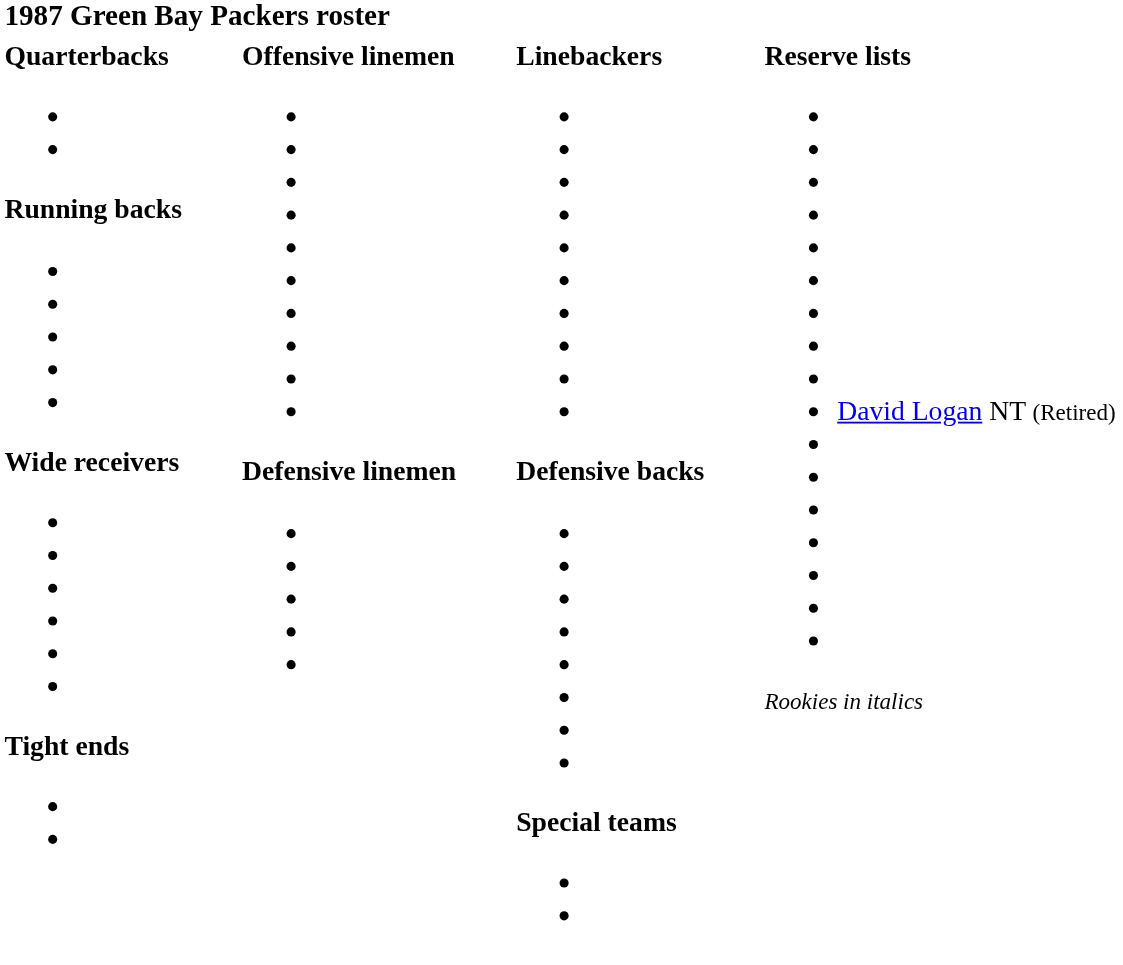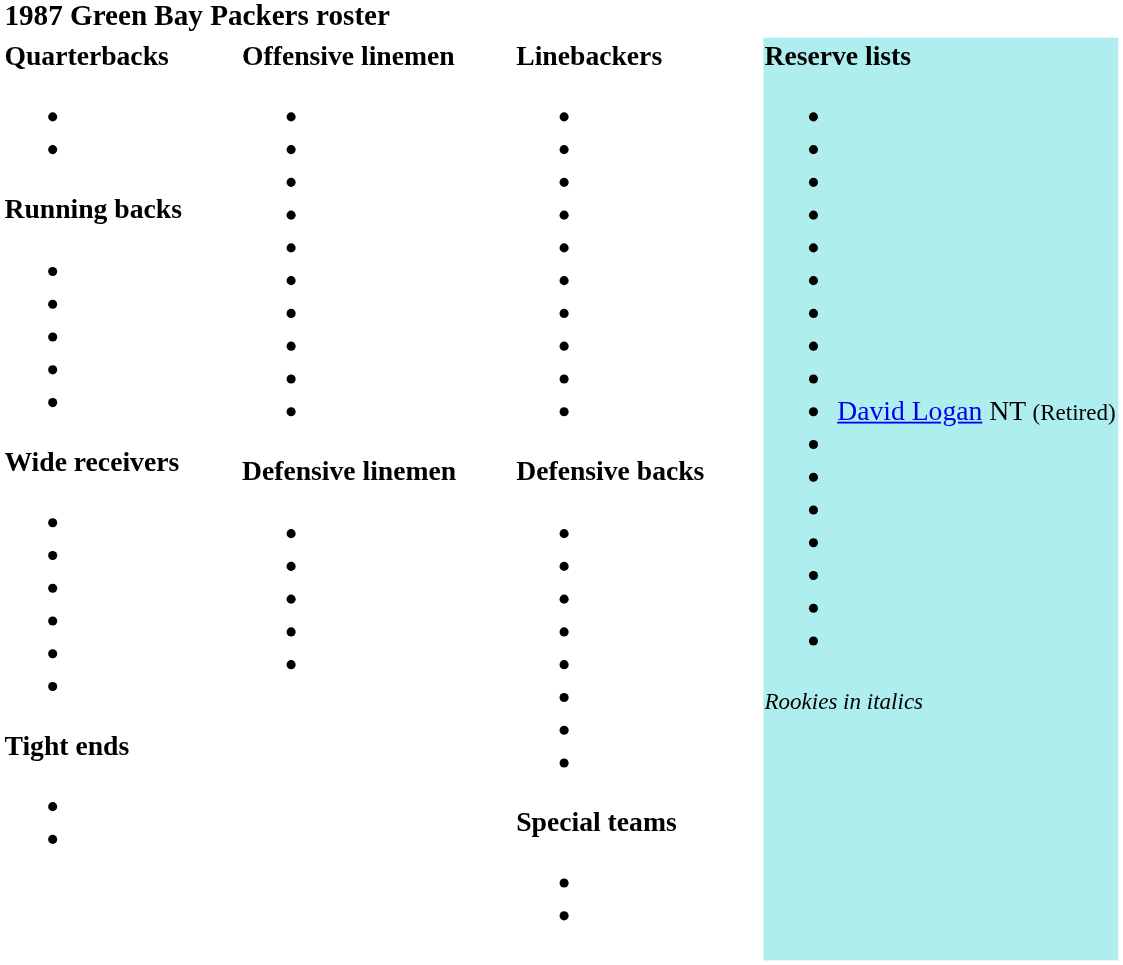(940, 377) no background -> (940, 377) paleturquoise background
